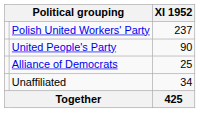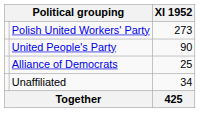(183, 30) 237 -> (183, 30) 273
